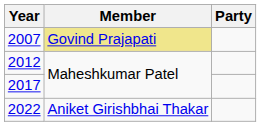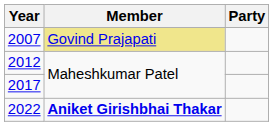(128, 109) normal -> (135, 109) bold
